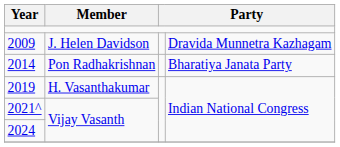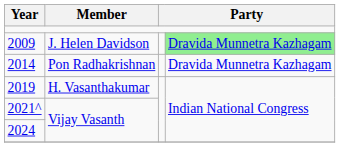(250, 43) no background -> (250, 43) lightgreen background
(230, 65) Bharatiya Janata Party -> (250, 65) Dravida Munnetra Kazhagam
